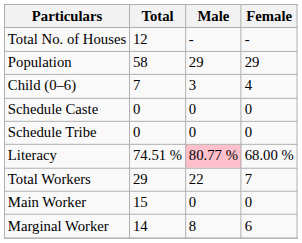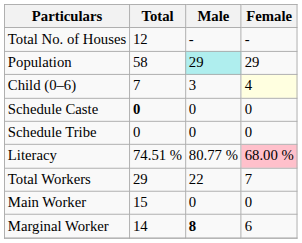(196, 62) no background -> (196, 62) paleturquoise background
(248, 86) no background -> (248, 86) lightyellow background
(137, 109) normal -> (137, 109) bold
(213, 156) pink background -> (213, 156) no background
(269, 156) no background -> (269, 156) pink background
(193, 226) normal -> (193, 226) bold
